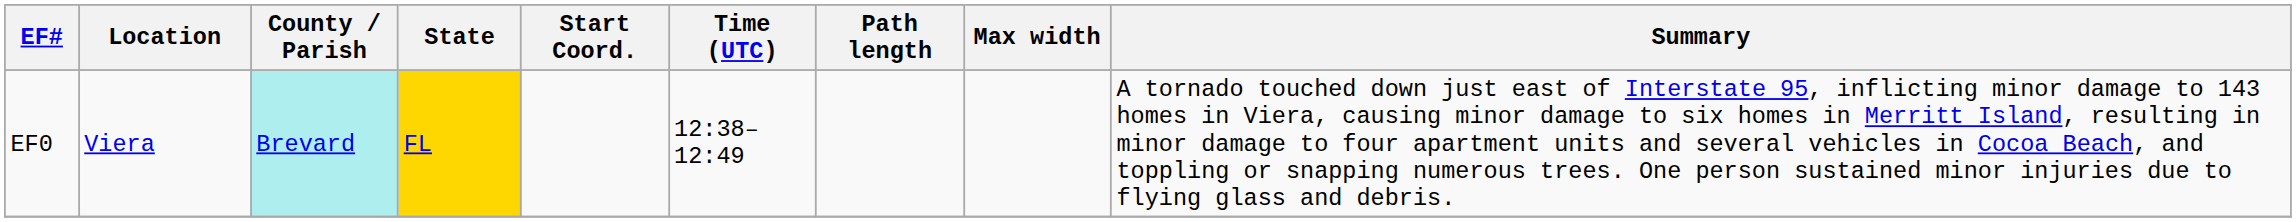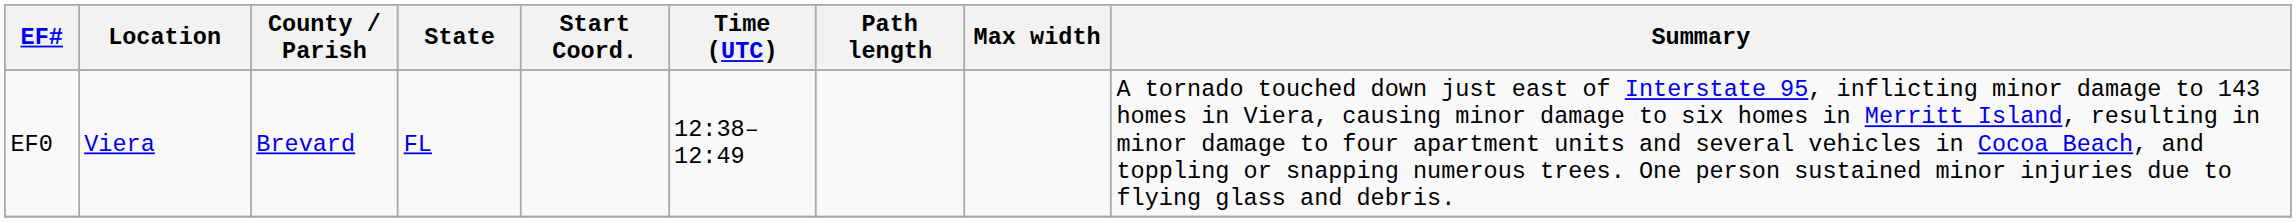(306, 144) paleturquoise background -> (306, 144) no background
(418, 144) gold background -> (418, 144) no background
